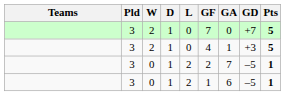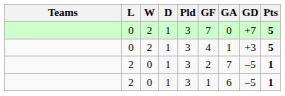columns swapped: (132, 13) <-> (189, 13)
